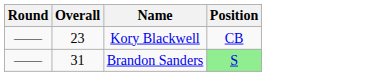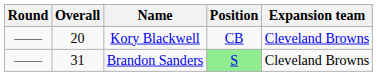+ column: (317, 15)
(78, 37) 23 -> (78, 37) 20
